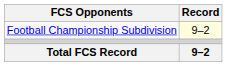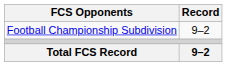(201, 30) lightyellow background -> (201, 30) no background
